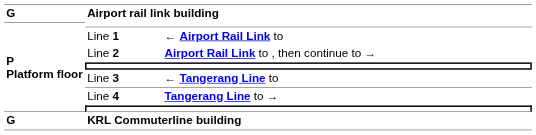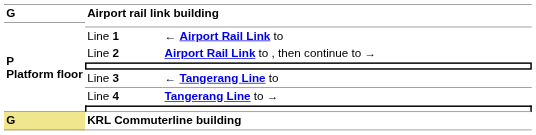(11, 120) no background -> (11, 120) khaki background
